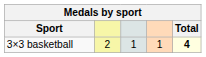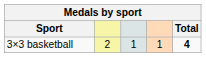(187, 45) lightyellow background -> (187, 45) no background
